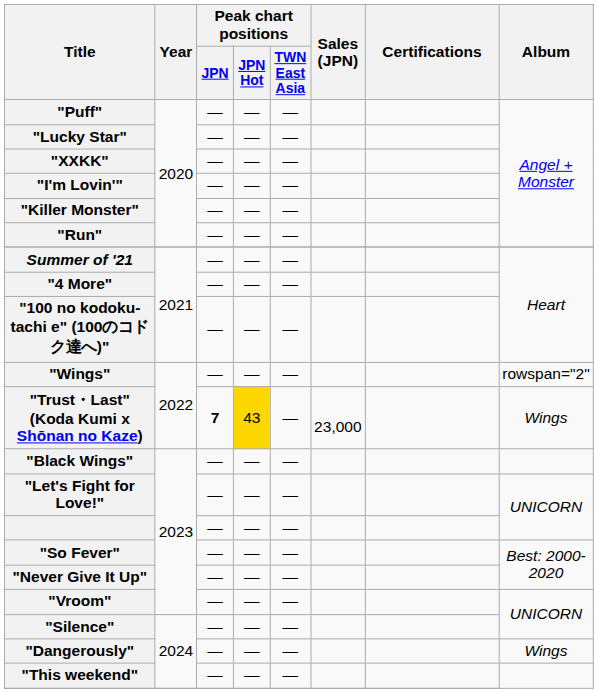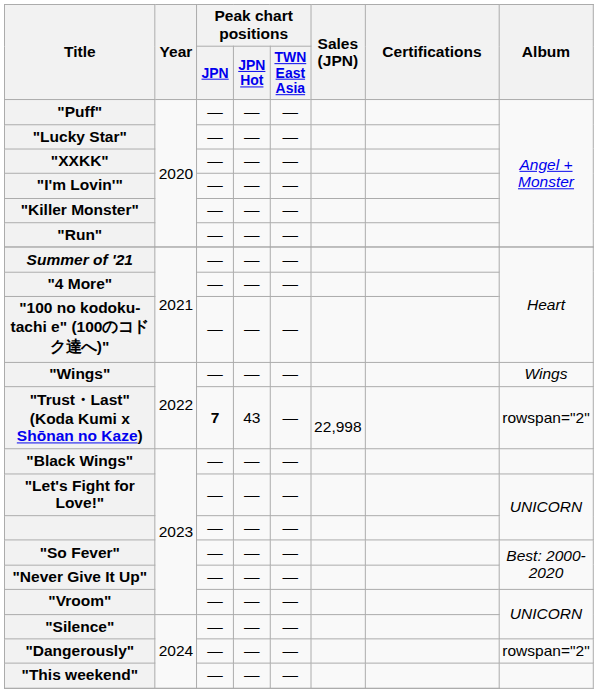(546, 374) rowspan="2" -> (546, 374) Wings
(252, 417) gold background -> (252, 417) no background
(338, 426) 23,000 -> (338, 426) 22,998
(546, 417) Wings -> (546, 417) rowspan="2"
(546, 651) Wings -> (546, 651) rowspan="2"
